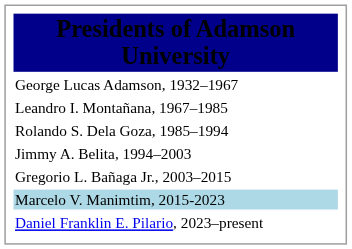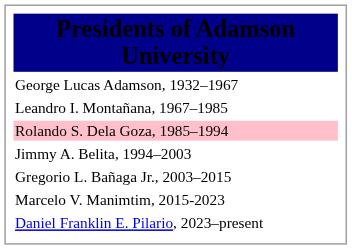(122, 131) no background -> (122, 131) pink background
(120, 200) lightblue background -> (120, 200) no background
